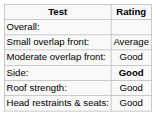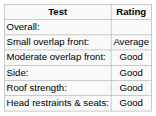(131, 73) bold -> (131, 73) normal
